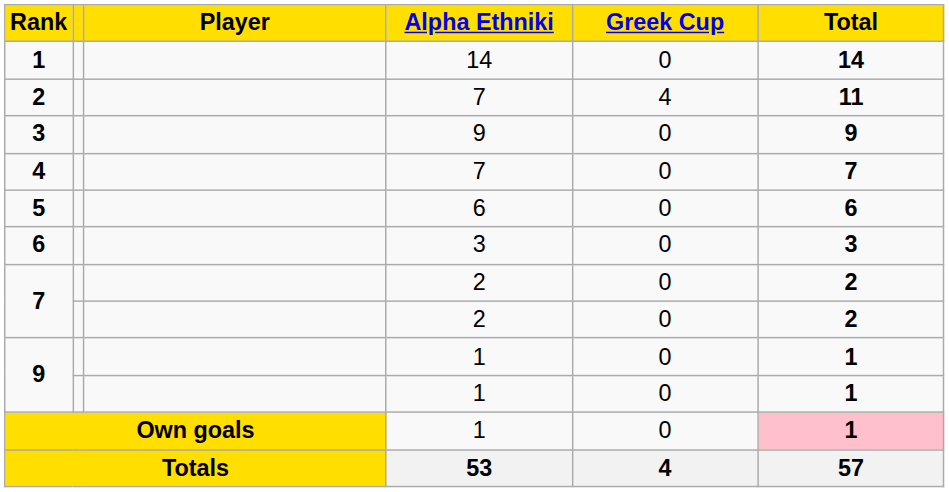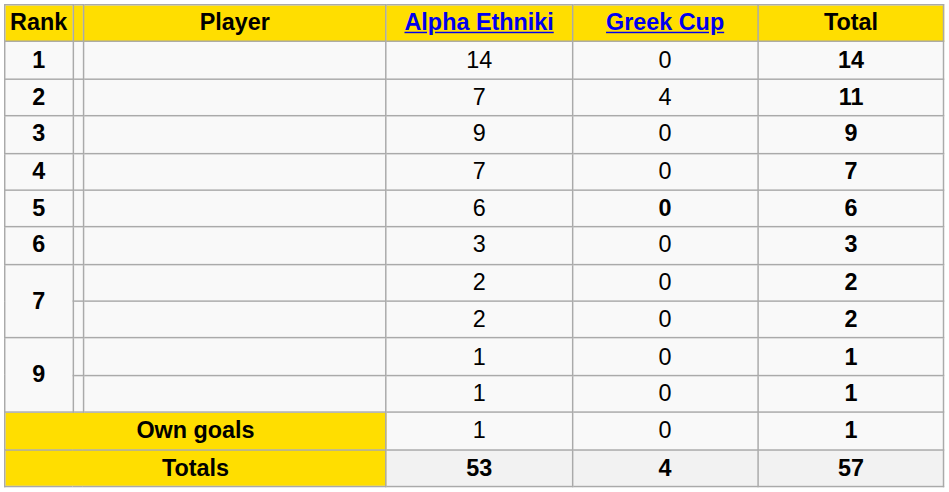(665, 208) normal -> (665, 208) bold
(851, 430) pink background -> (851, 430) no background
